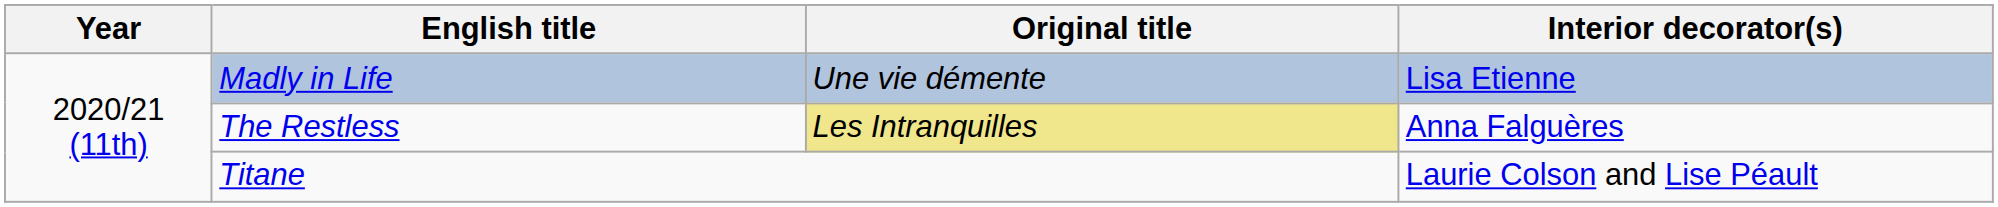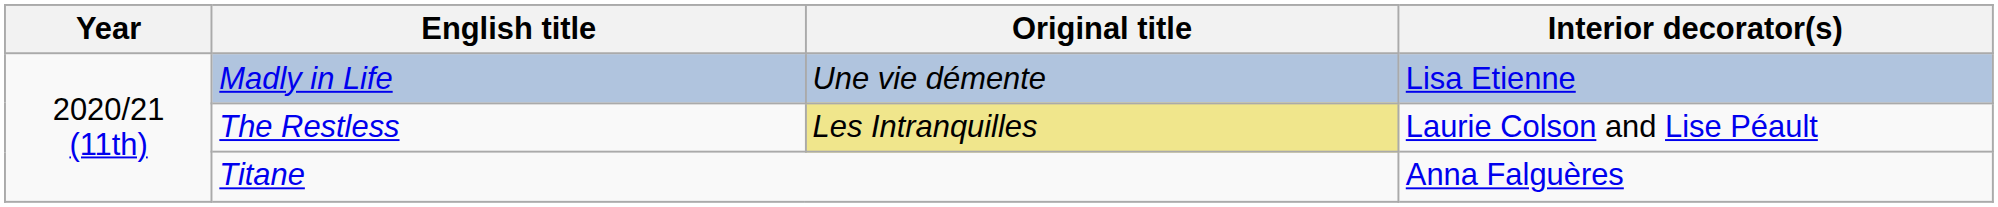(1515, 126) Anna Falguères -> (1612, 126) Laurie Colson and Lise Péault
(1612, 175) Laurie Colson and Lise Péault -> (1515, 175) Anna Falguères
